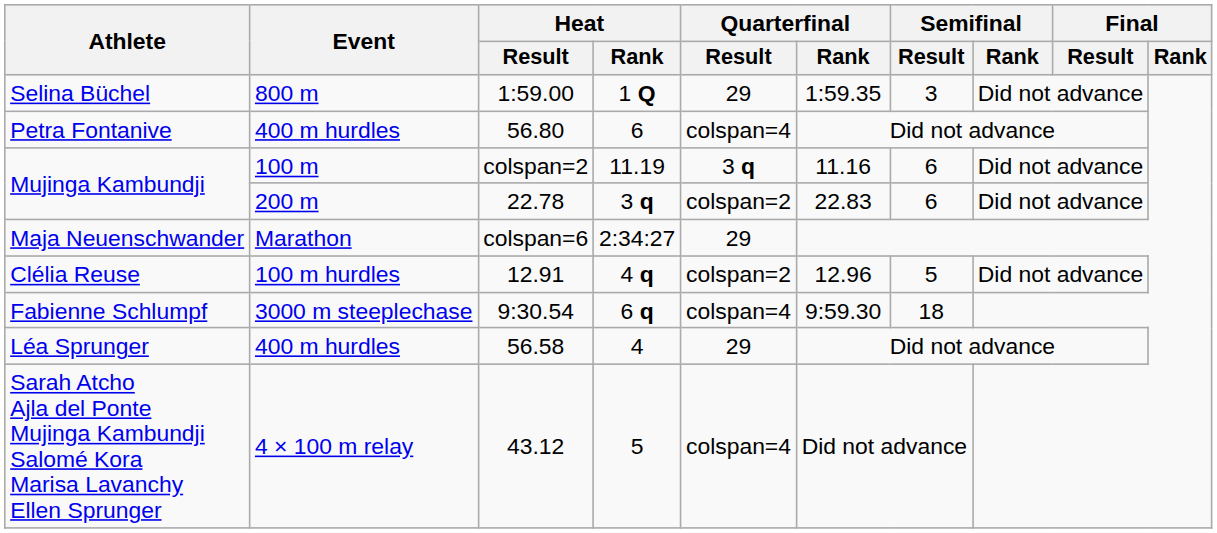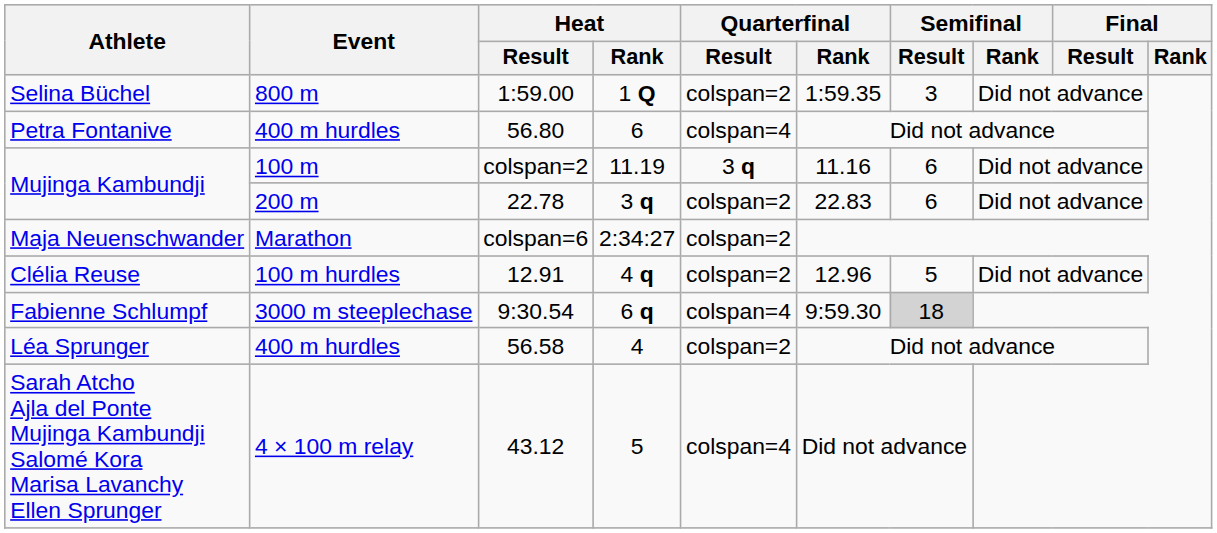(738, 94) 29 -> (738, 94) colspan=2
(738, 238) 29 -> (738, 238) colspan=2
(931, 311) no background -> (931, 311) lightgrey background
(738, 347) 29 -> (738, 347) colspan=2
